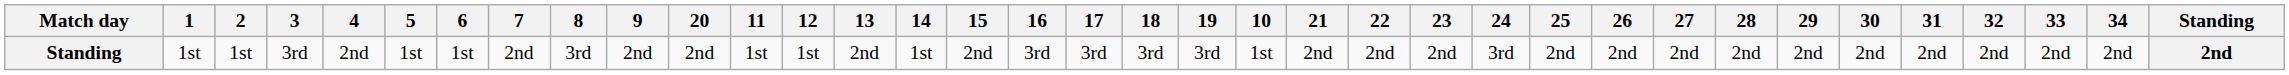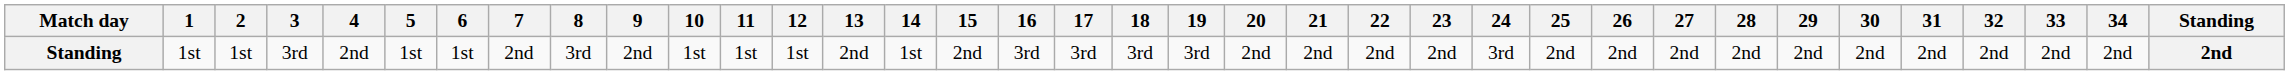columns swapped: (1261, 20) <-> (699, 20)
